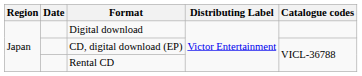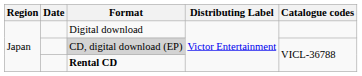(126, 46) no background -> (126, 46) lightgrey background
(92, 63) normal -> (93, 63) bold
